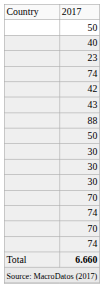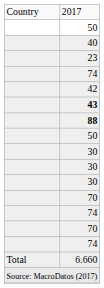(92, 105) normal -> (92, 105) bold
(92, 120) normal -> (92, 120) bold
(86, 259) bold -> (86, 259) normal
